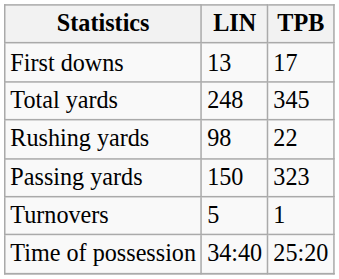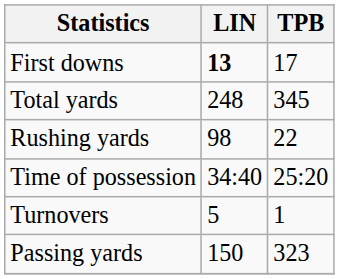(219, 62) normal -> (219, 62) bold
rows swapped: (76, 177) <-> (103, 253)
